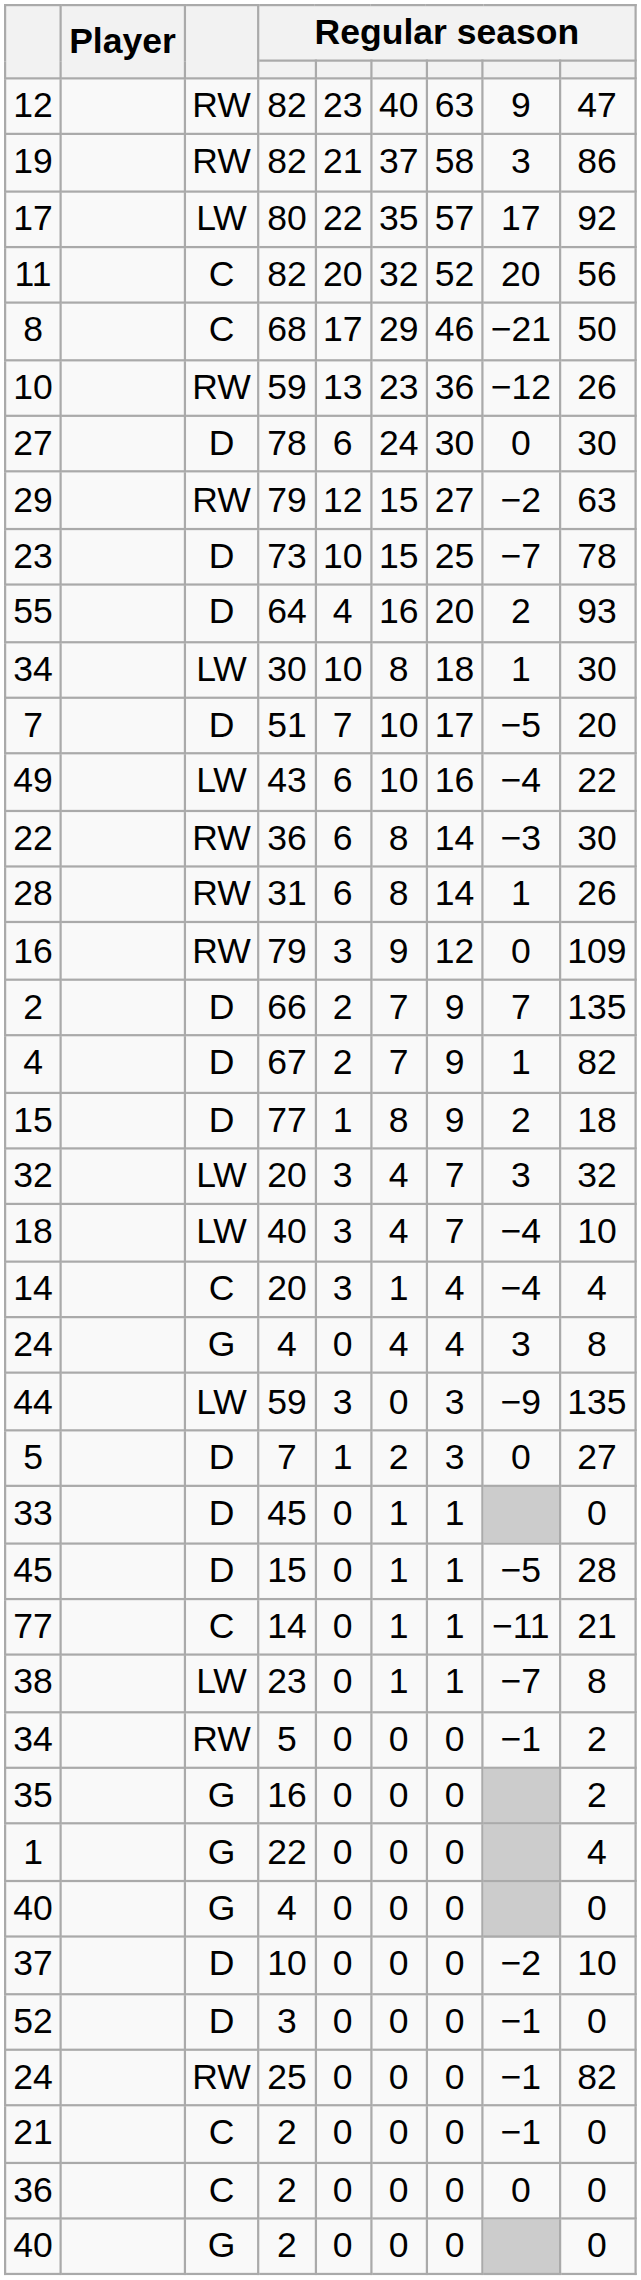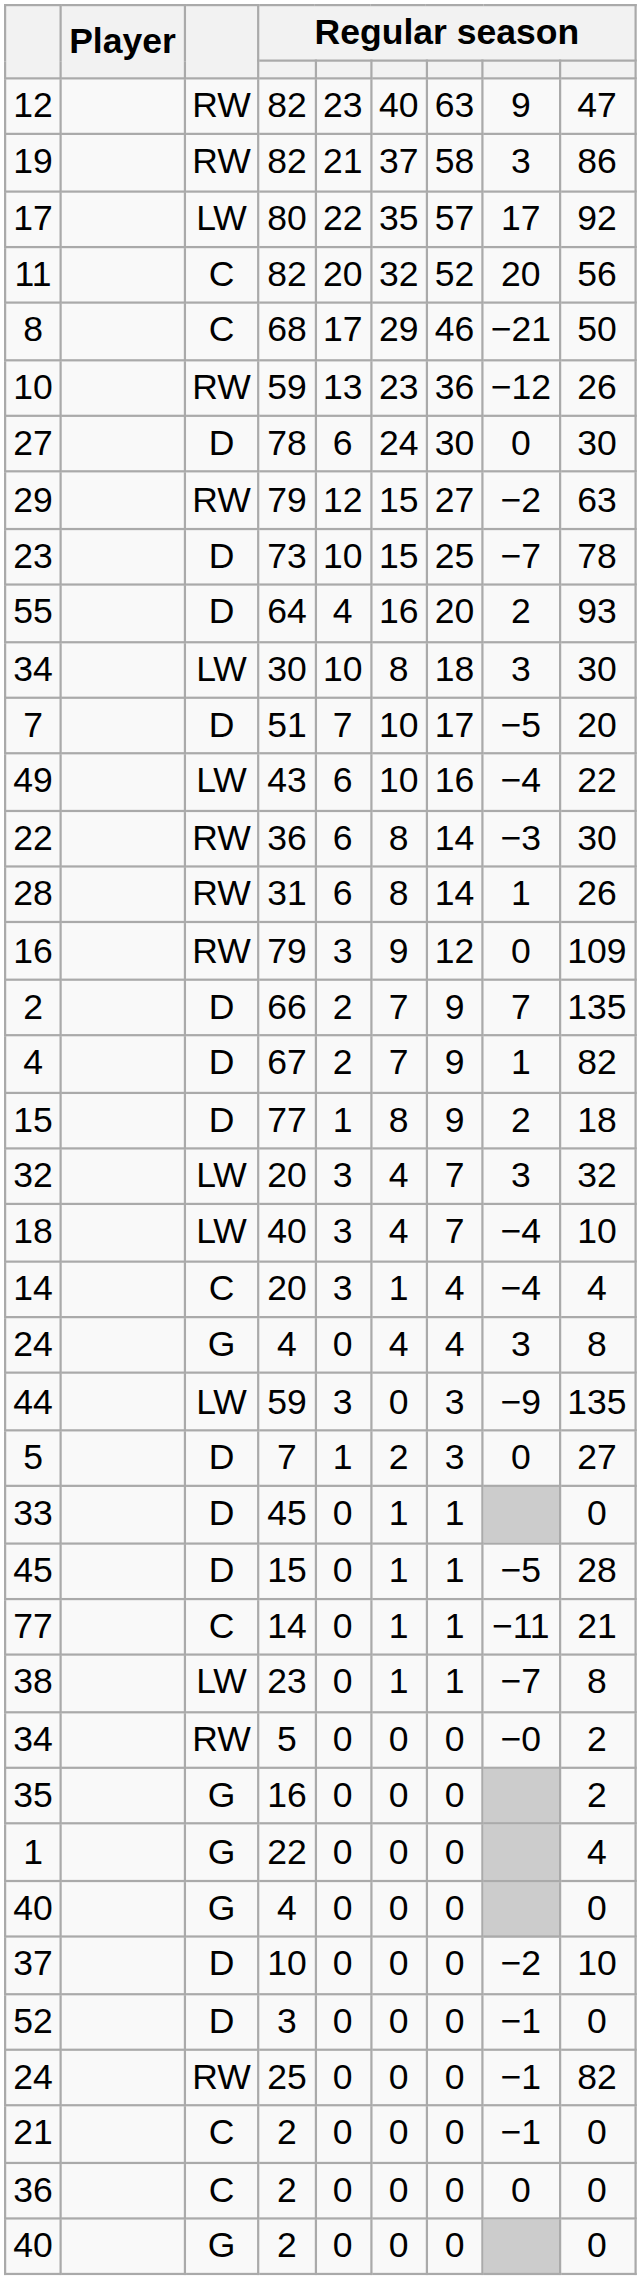(521, 668) 1 -> (521, 668) 3
(521, 1739) −1 -> (521, 1739) −0
